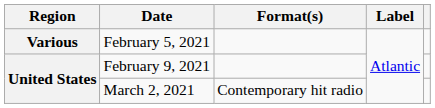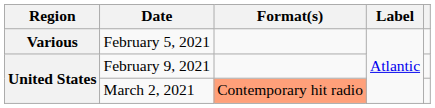(290, 90) no background -> (290, 90) lightsalmon background
